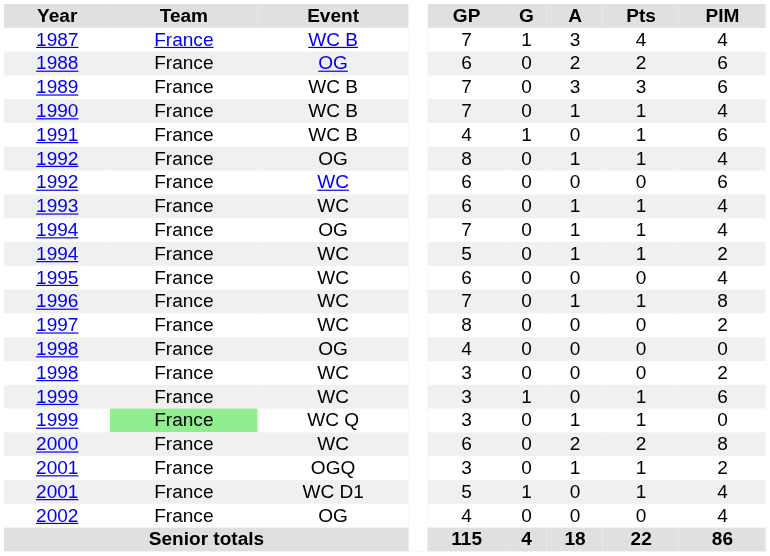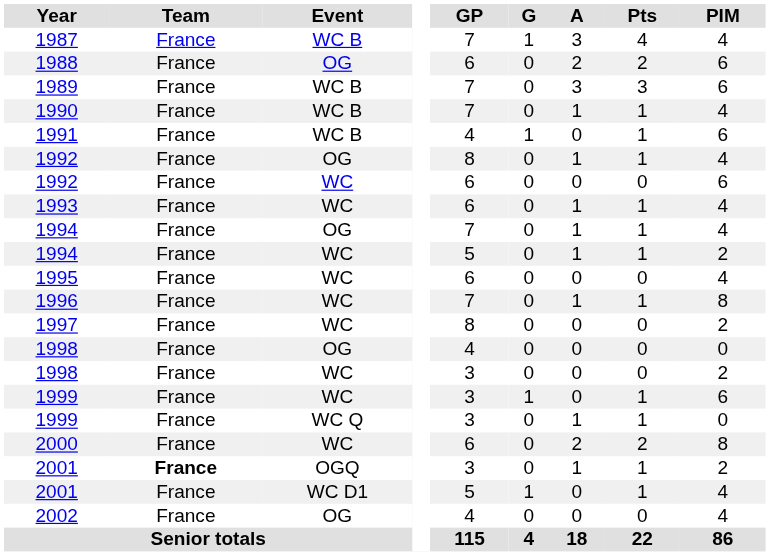(184, 420) lightgreen background -> (186, 420) no background
(184, 468) normal -> (186, 468) bold
